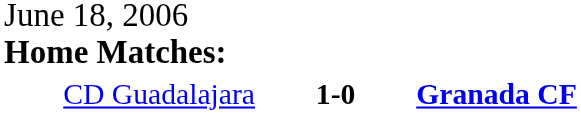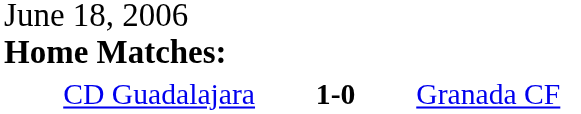(497, 94) bold -> (488, 94) normal
